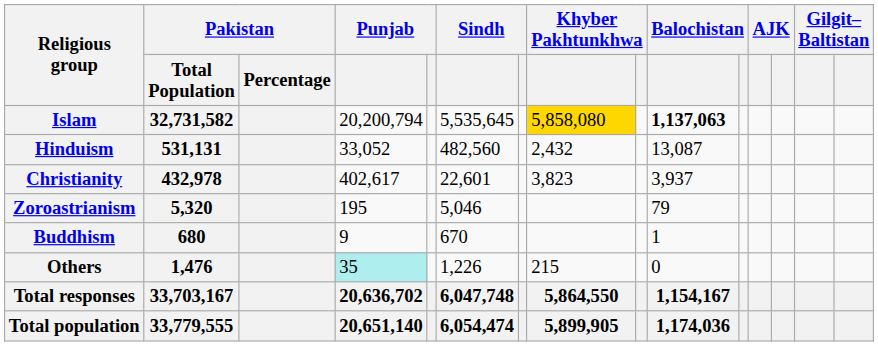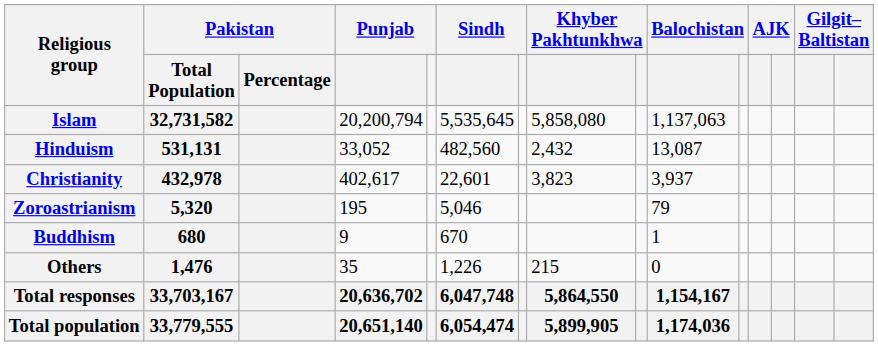(568, 119) gold background -> (568, 119) no background
(688, 119) bold -> (688, 119) normal
(349, 267) paleturquoise background -> (349, 267) no background
